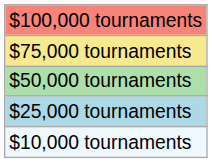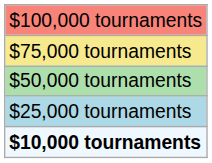(100, 142) normal -> (105, 142) bold
